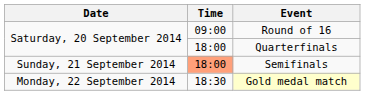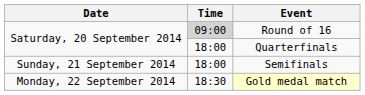(210, 30) no background -> (210, 30) lightgrey background
(210, 64) lightsalmon background -> (210, 64) no background
